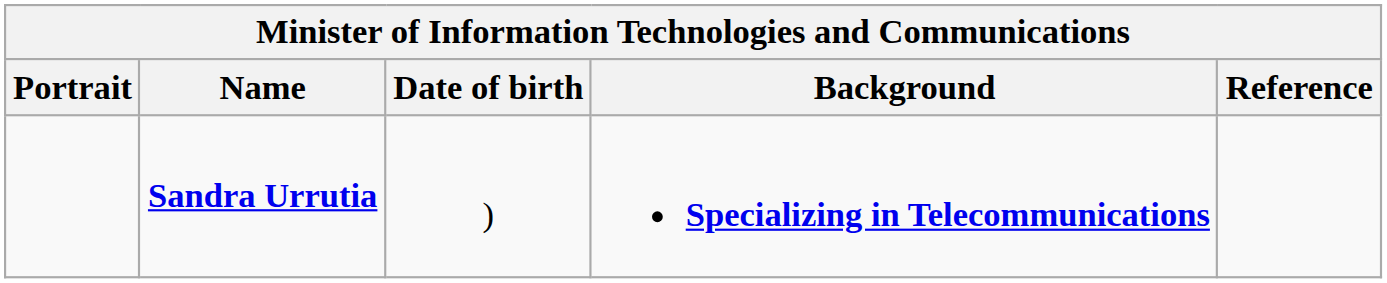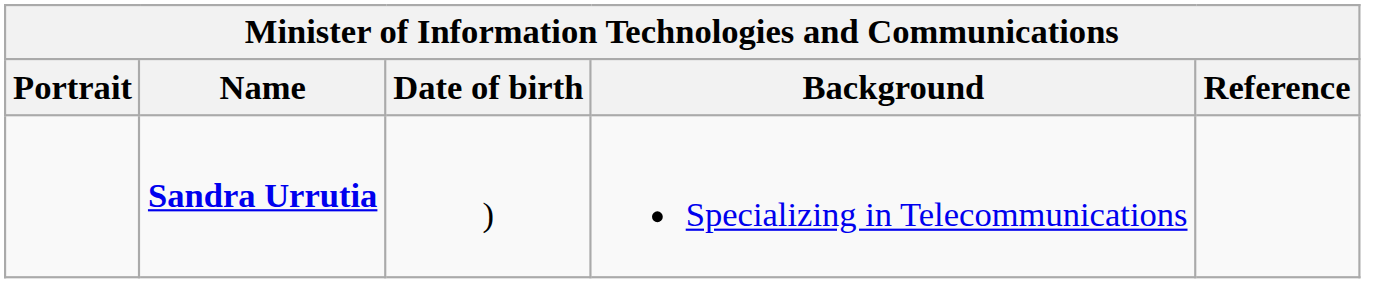(905, 216) bold -> (893, 216) normal
